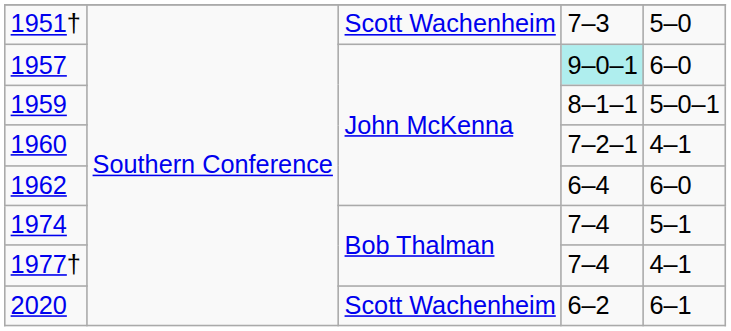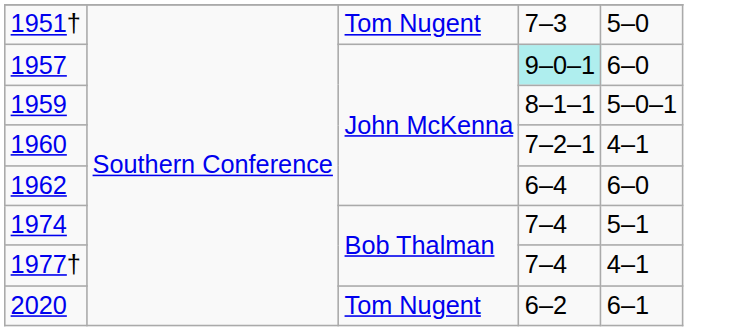(450, 24) Scott Wachenheim -> (413, 24) Tom Nugent
(450, 305) Scott Wachenheim -> (413, 305) Tom Nugent
